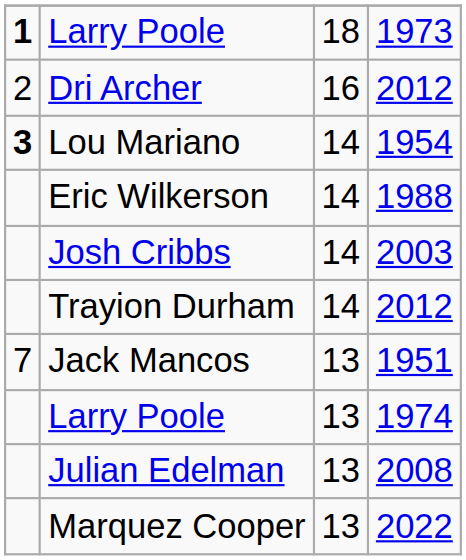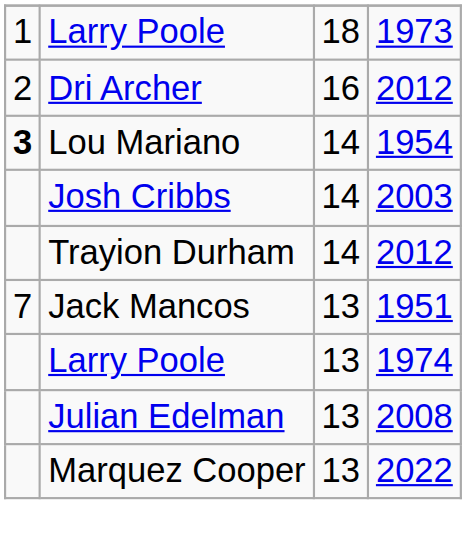(23, 32) bold -> (23, 32) normal
- row: (159, 196)
